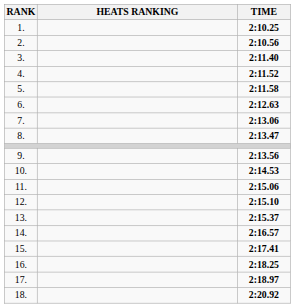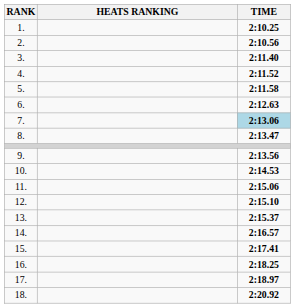(264, 120) no background -> (264, 120) lightblue background
